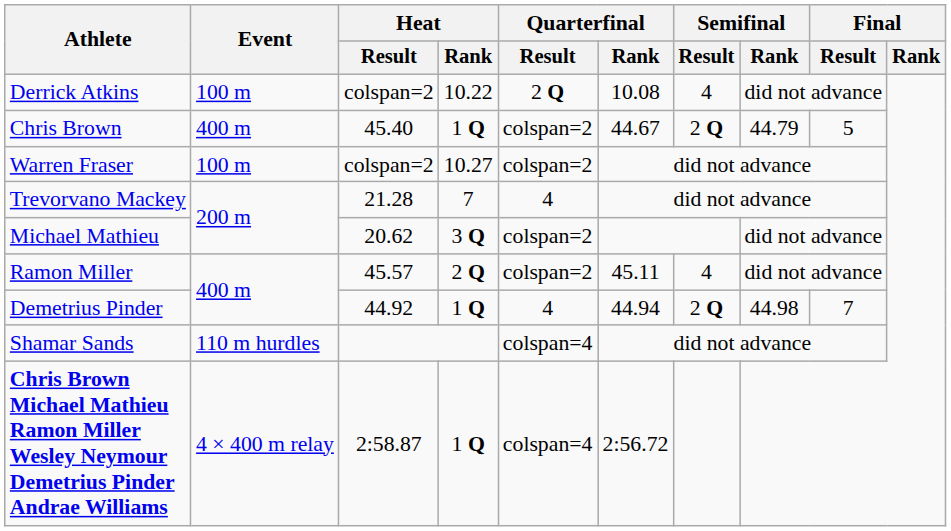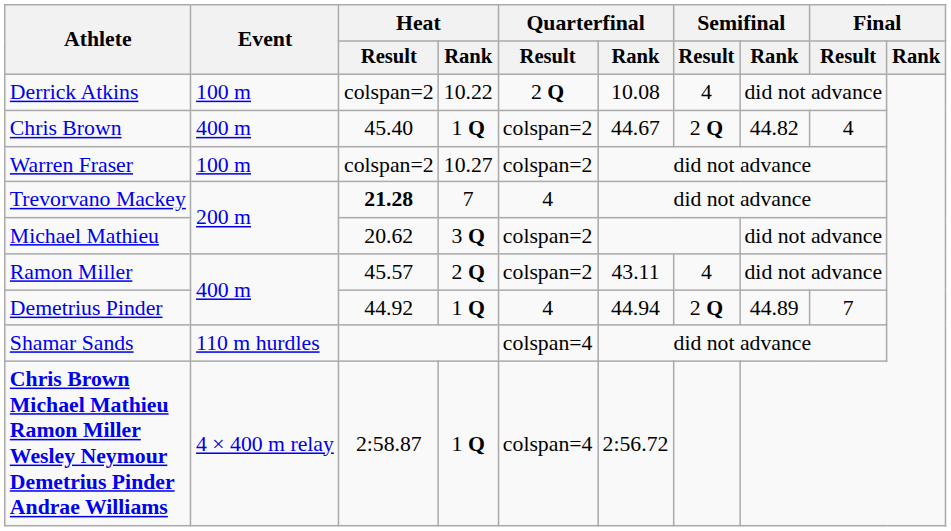(774, 128) 44.79 -> (774, 128) 44.82
(848, 128) 5 -> (848, 128) 4
(389, 200) normal -> (389, 200) bold
(635, 271) 45.11 -> (635, 271) 43.11
(774, 307) 44.98 -> (774, 307) 44.89
